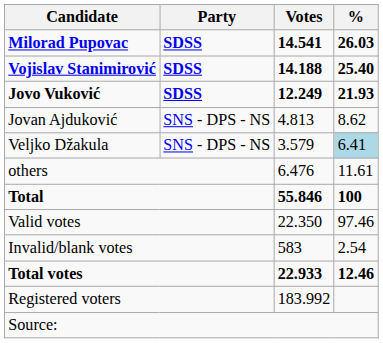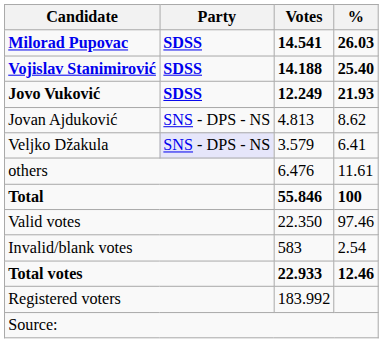(217, 145) no background -> (217, 145) lavender background
(352, 145) lightblue background -> (352, 145) no background
